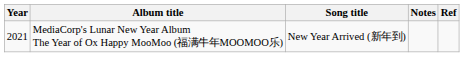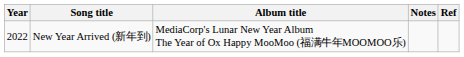columns swapped: (158, 12) <-> (347, 12)
(17, 36) 2021 -> (17, 36) 2022
